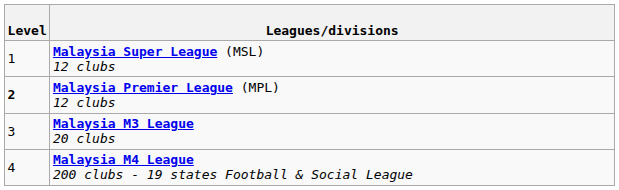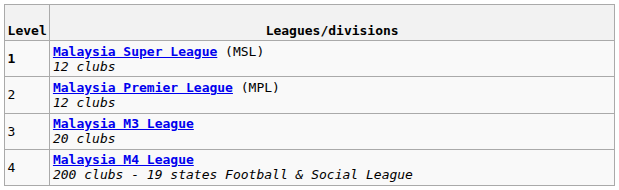(12, 59) normal -> (12, 59) bold
(12, 95) bold -> (12, 95) normal
